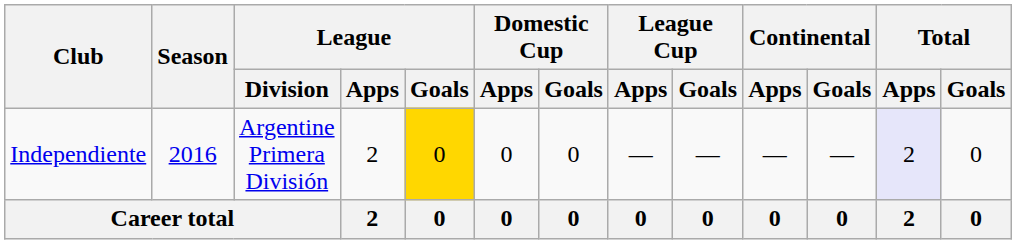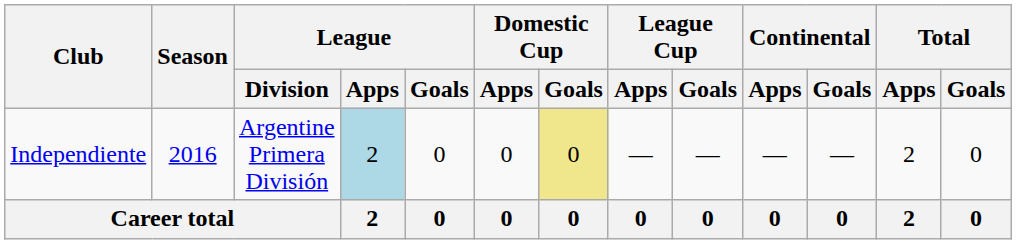(372, 153) no background -> (372, 153) lightblue background
(439, 153) gold background -> (439, 153) no background
(574, 153) no background -> (574, 153) khaki background
(909, 153) lavender background -> (909, 153) no background
